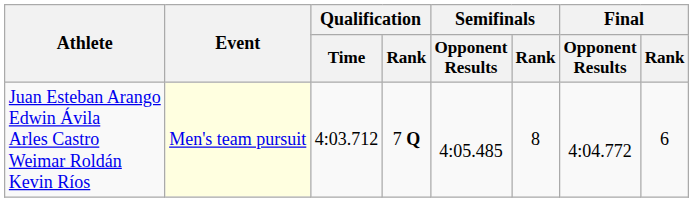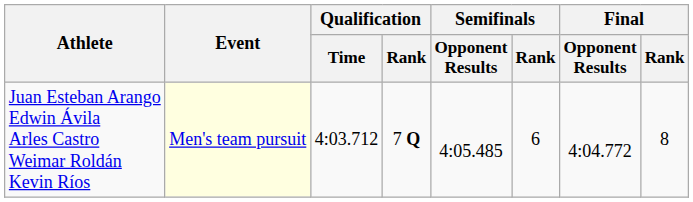(536, 140) 8 -> (536, 140) 6
(665, 140) 6 -> (665, 140) 8
